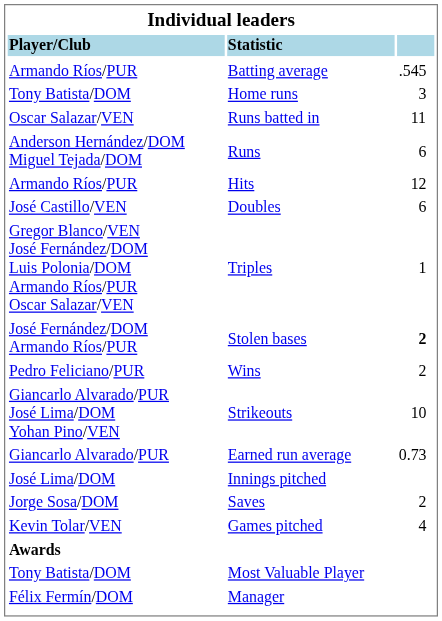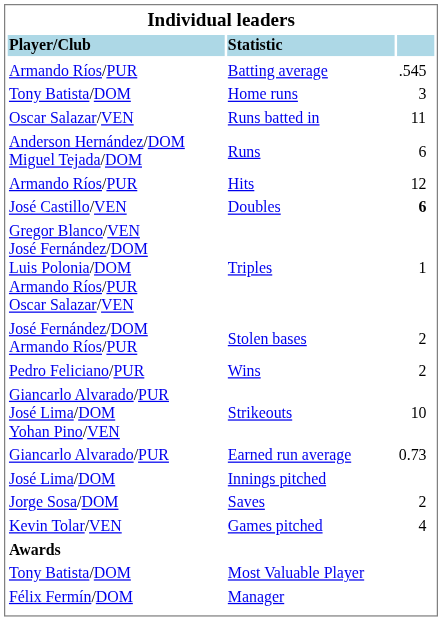(413, 207) normal -> (413, 207) bold
(413, 338) bold -> (413, 338) normal
